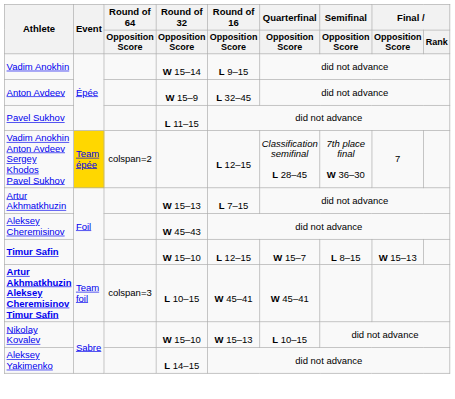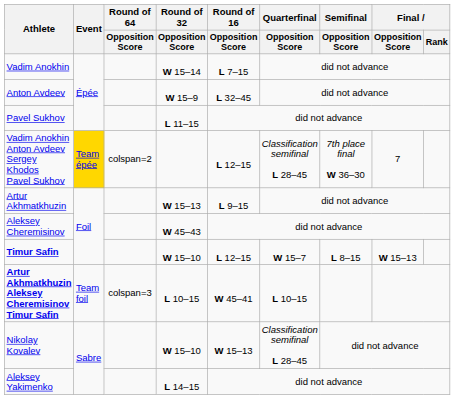(234, 72) L 9–15 -> (234, 72) L 7–15
(234, 206) L 7–15 -> (234, 206) L 9–15
(290, 299) W 45–41 -> (290, 299) L 10–15
(290, 340) L 10–15 -> (290, 346) Classification semifinal L 28–45
